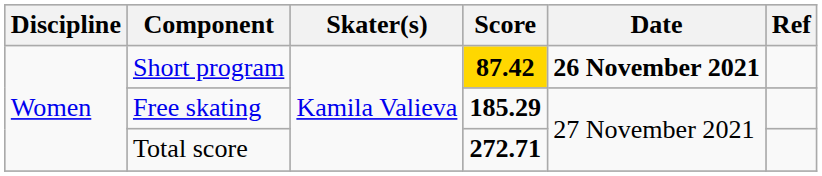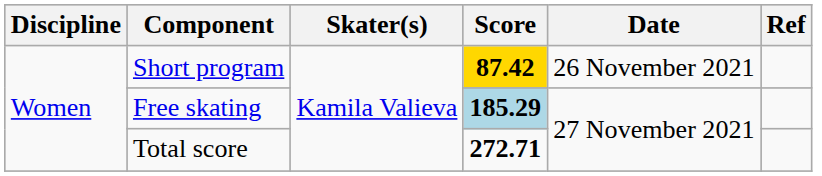(656, 66) bold -> (654, 66) normal
(505, 107) no background -> (505, 107) lightblue background
